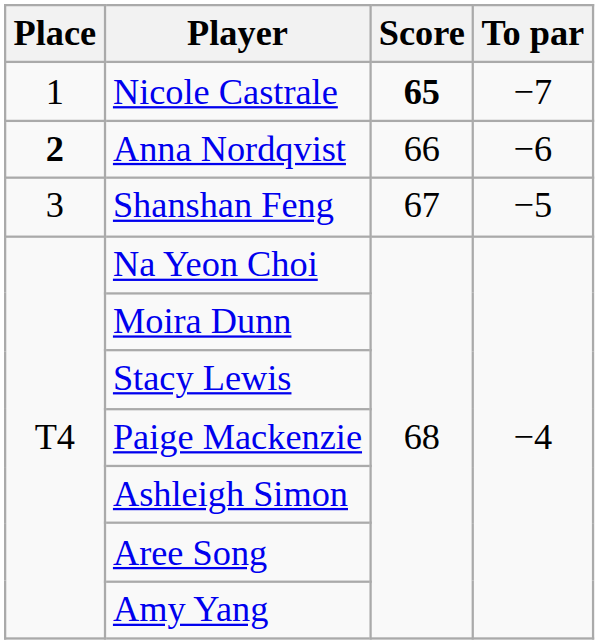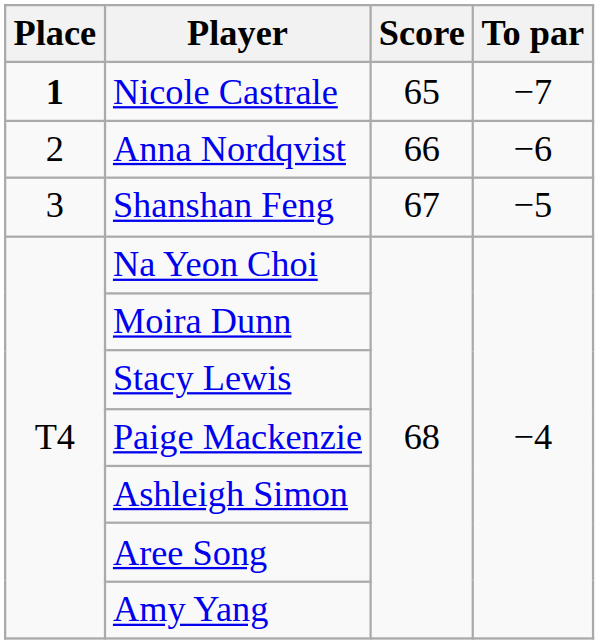(55, 90) normal -> (55, 90) bold
(422, 90) bold -> (422, 90) normal
(55, 148) bold -> (55, 148) normal
